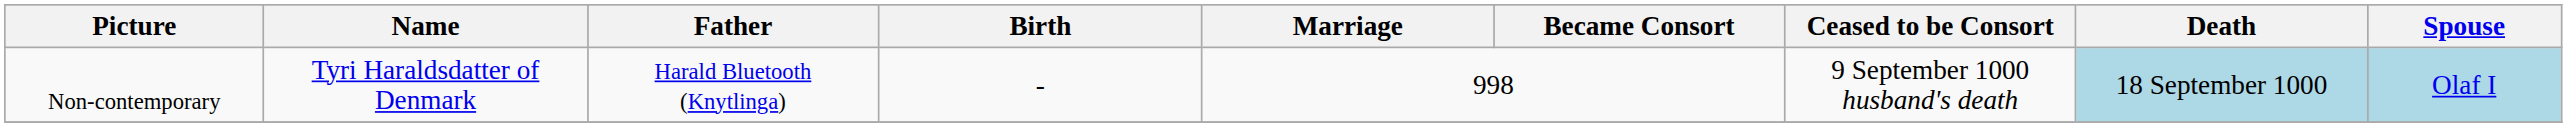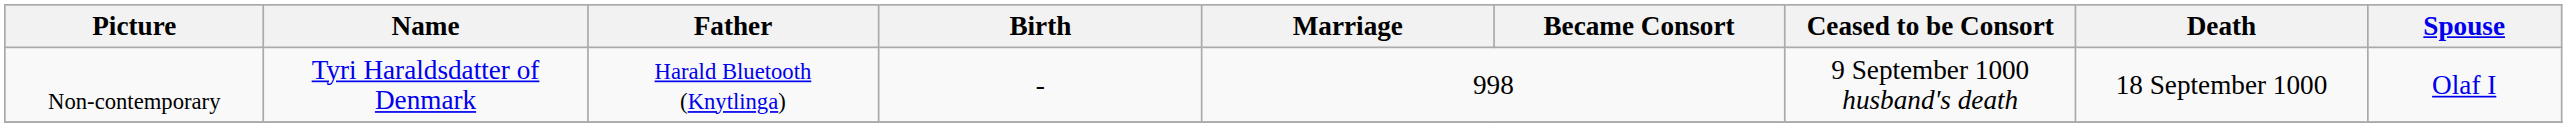(2221, 84) lightblue background -> (2221, 84) no background
(2464, 84) lightblue background -> (2464, 84) no background
